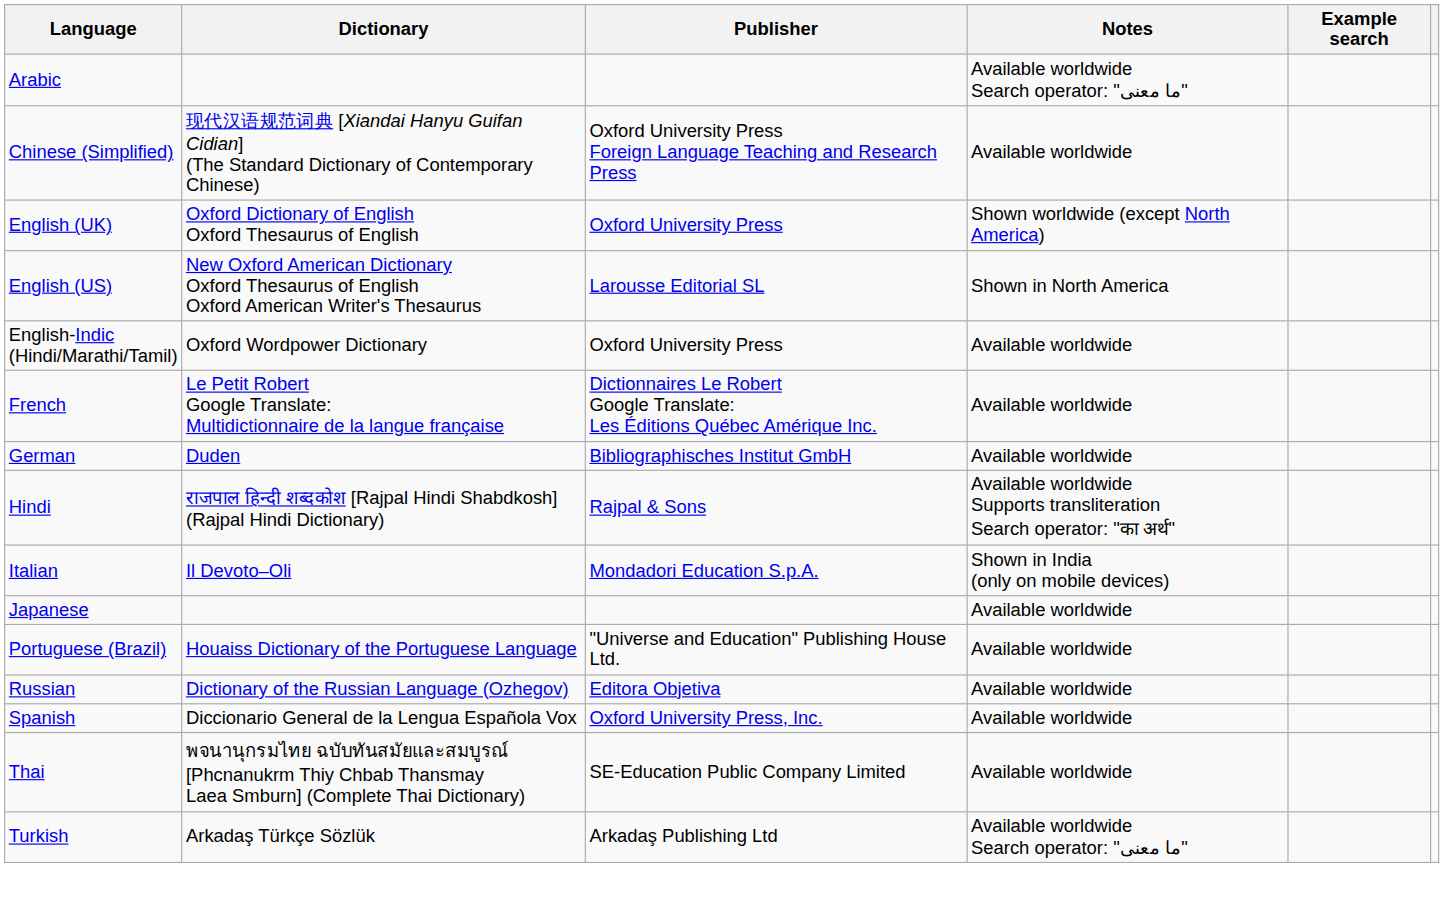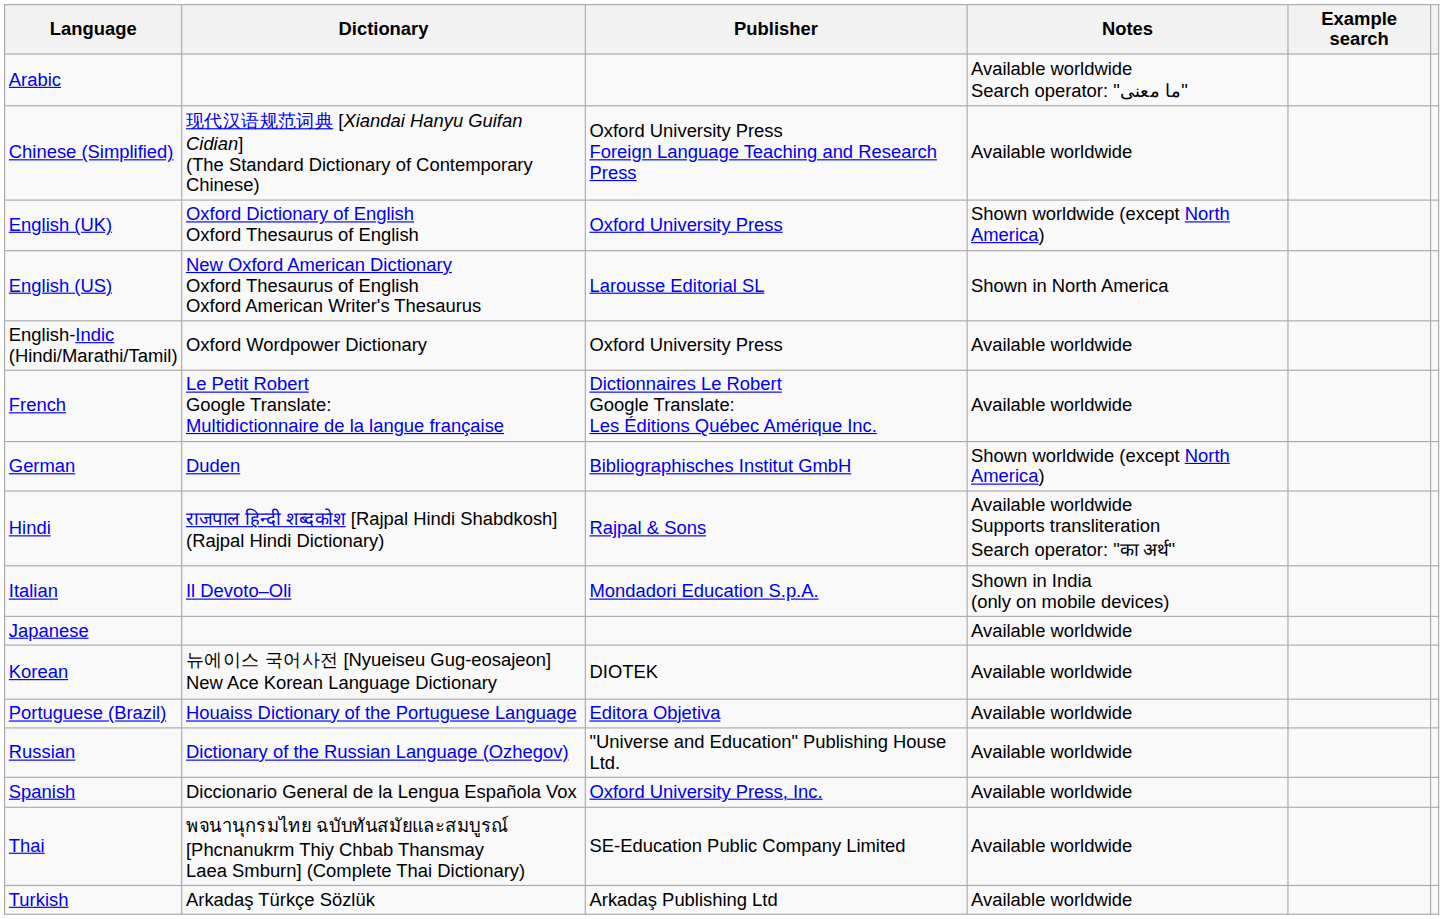(1052, 455) Available worldwide -> (1100, 466) Shown worldwide (except North America)
+ row: (38, 671)
(768, 649) "Universe and Education" Publishing House Ltd. -> (655, 713) Editora Objetiva
(655, 688) Editora Objetiva -> (768, 752) "Universe and Education" Publishing House Ltd.
(1079, 836) Available worldwide Search operator: "ما معنى" -> (1052, 899) Available worldwide
